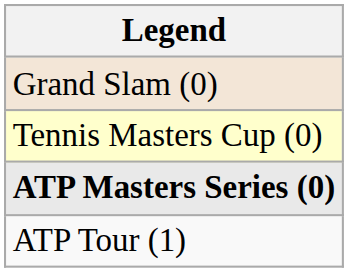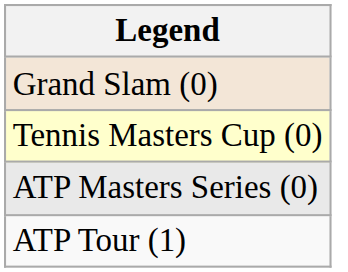(174, 187) bold -> (165, 187) normal
